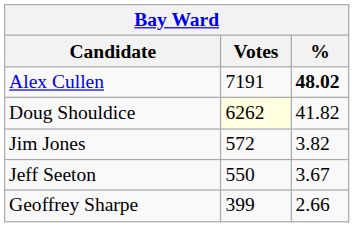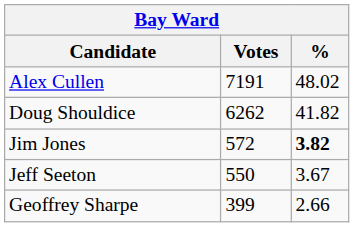(317, 81) bold -> (317, 81) normal
(245, 112) lightyellow background -> (245, 112) no background
(313, 143) normal -> (313, 143) bold
